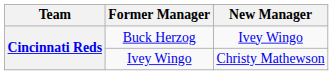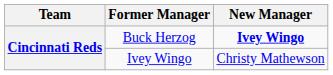(271, 37) normal -> (271, 37) bold
